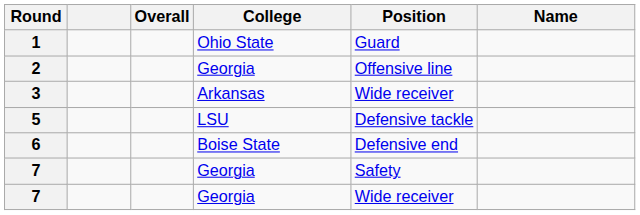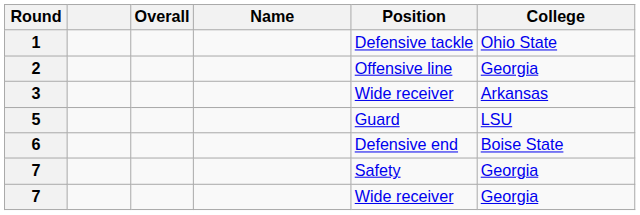columns swapped: (556, 17) <-> (272, 17)
(377, 42) Guard -> (414, 42) Defensive tackle
(414, 119) Defensive tackle -> (377, 119) Guard
